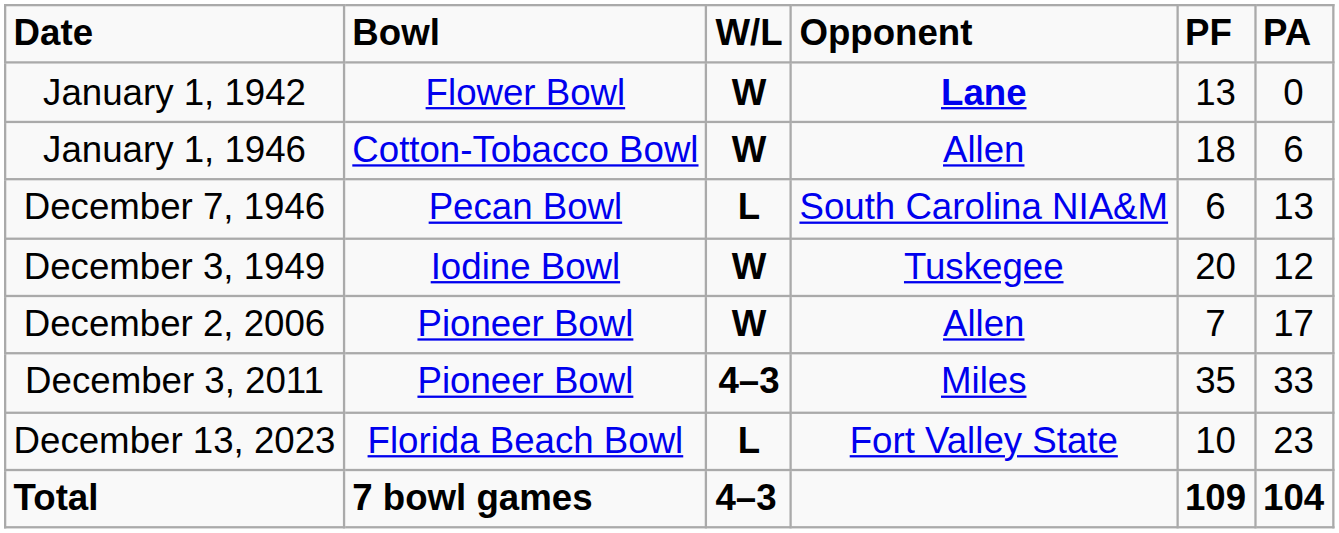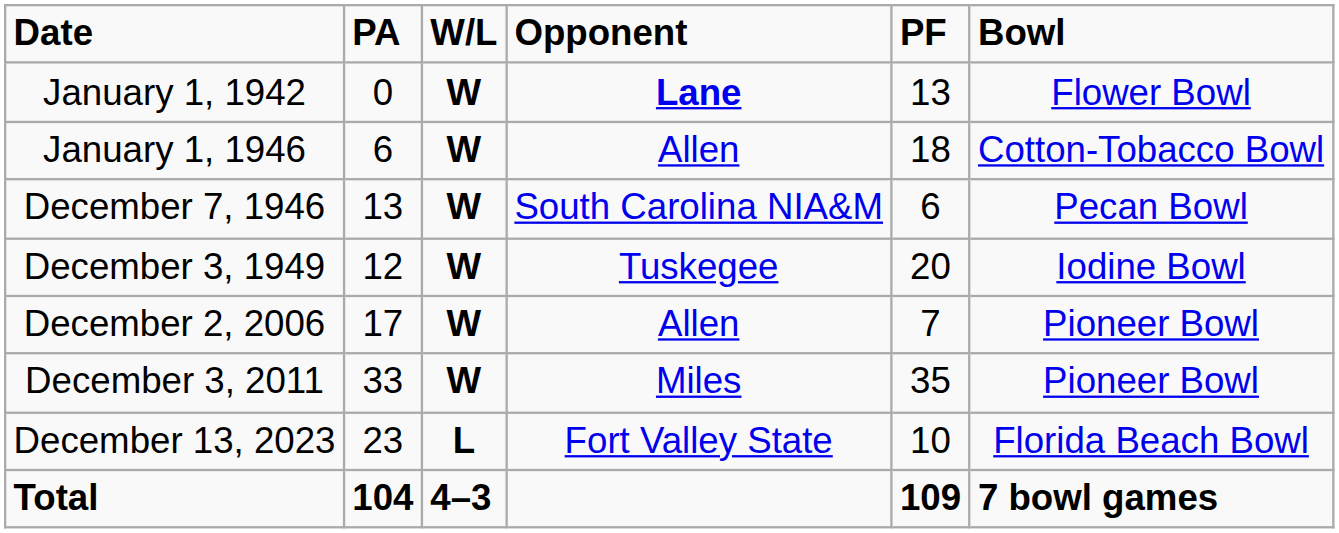columns swapped: (396, 33) <-> (1287, 33)
(749, 207) L -> (464, 207) W
(749, 382) 4–3 -> (464, 382) W
